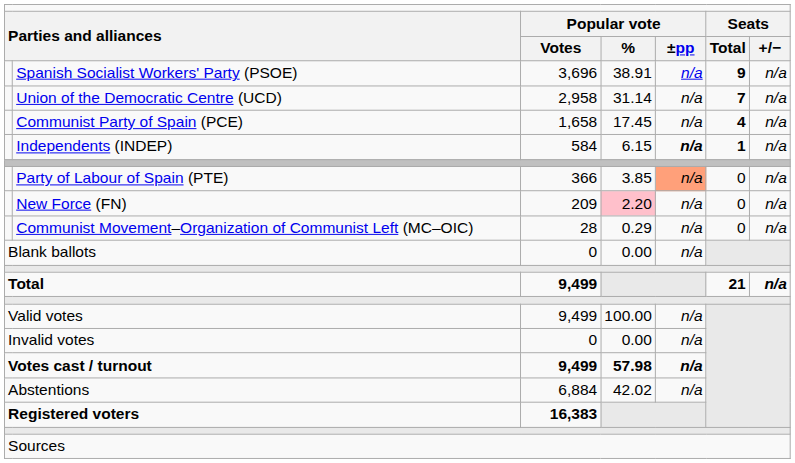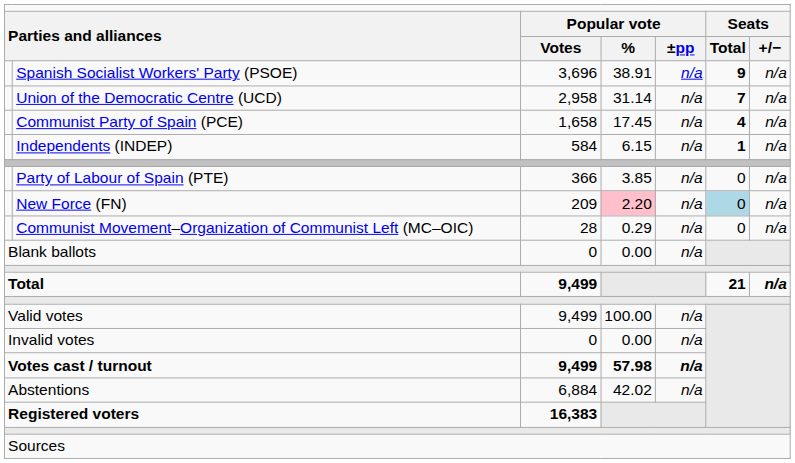(691, 147) bold -> (692, 147) normal
(692, 178) lightsalmon background -> (692, 178) no background
(741, 203) no background -> (741, 203) lightblue background
